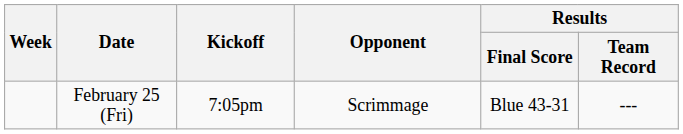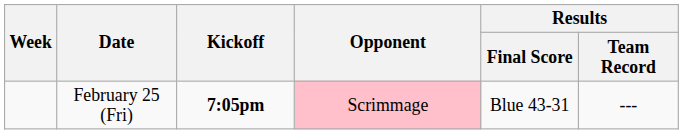(236, 104) normal -> (236, 104) bold
(388, 104) no background -> (388, 104) pink background
